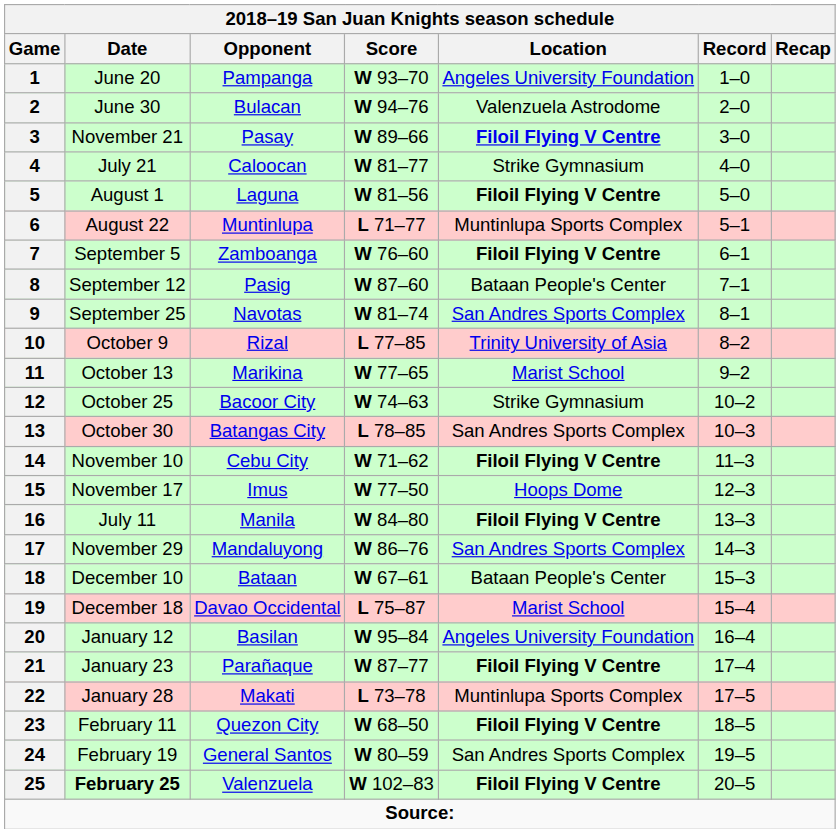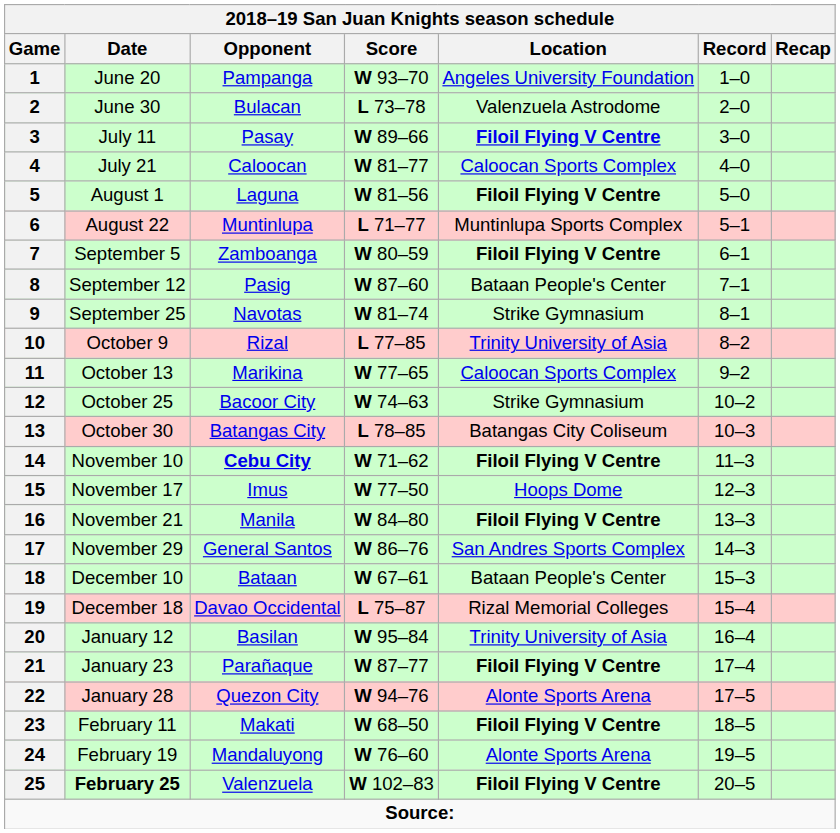(392, 107) W 94–76 -> (392, 107) L 73–78
(127, 136) November 21 -> (127, 136) July 11
(568, 166) Strike Gymnasium -> (568, 166) Caloocan Sports Complex
(392, 254) W 76–60 -> (392, 254) W 80–59
(568, 313) San Andres Sports Complex -> (568, 313) Strike Gymnasium
(568, 372) Marist School -> (568, 372) Caloocan Sports Complex
(568, 431) San Andres Sports Complex -> (568, 431) Batangas City Coliseum
(267, 460) normal -> (267, 460) bold
(127, 519) July 11 -> (127, 519) November 21
(267, 549) Mandaluyong -> (267, 549) General Santos
(568, 607) Marist School -> (568, 607) Rizal Memorial Colleges
(568, 637) Angeles University Foundation -> (568, 637) Trinity University of Asia
(267, 696) Makati -> (267, 696) Quezon City
(392, 696) L 73–78 -> (392, 696) W 94–76
(568, 696) Muntinlupa Sports Complex -> (568, 696) Alonte Sports Arena
(267, 725) Quezon City -> (267, 725) Makati
(267, 755) General Santos -> (267, 755) Mandaluyong
(392, 755) W 80–59 -> (392, 755) W 76–60
(568, 755) San Andres Sports Complex -> (568, 755) Alonte Sports Arena
